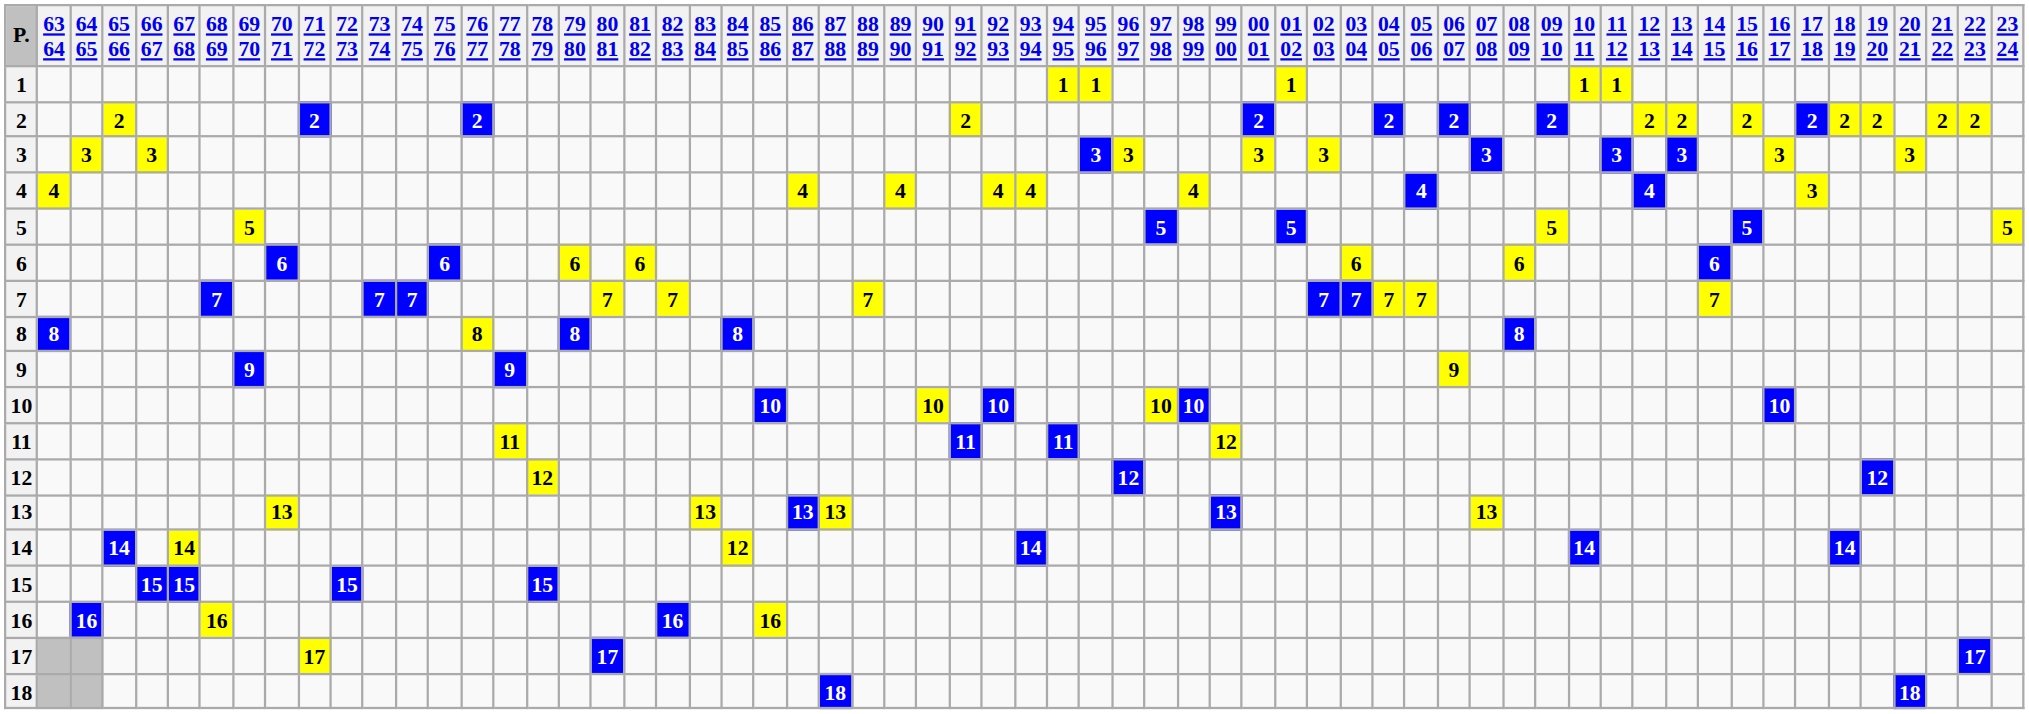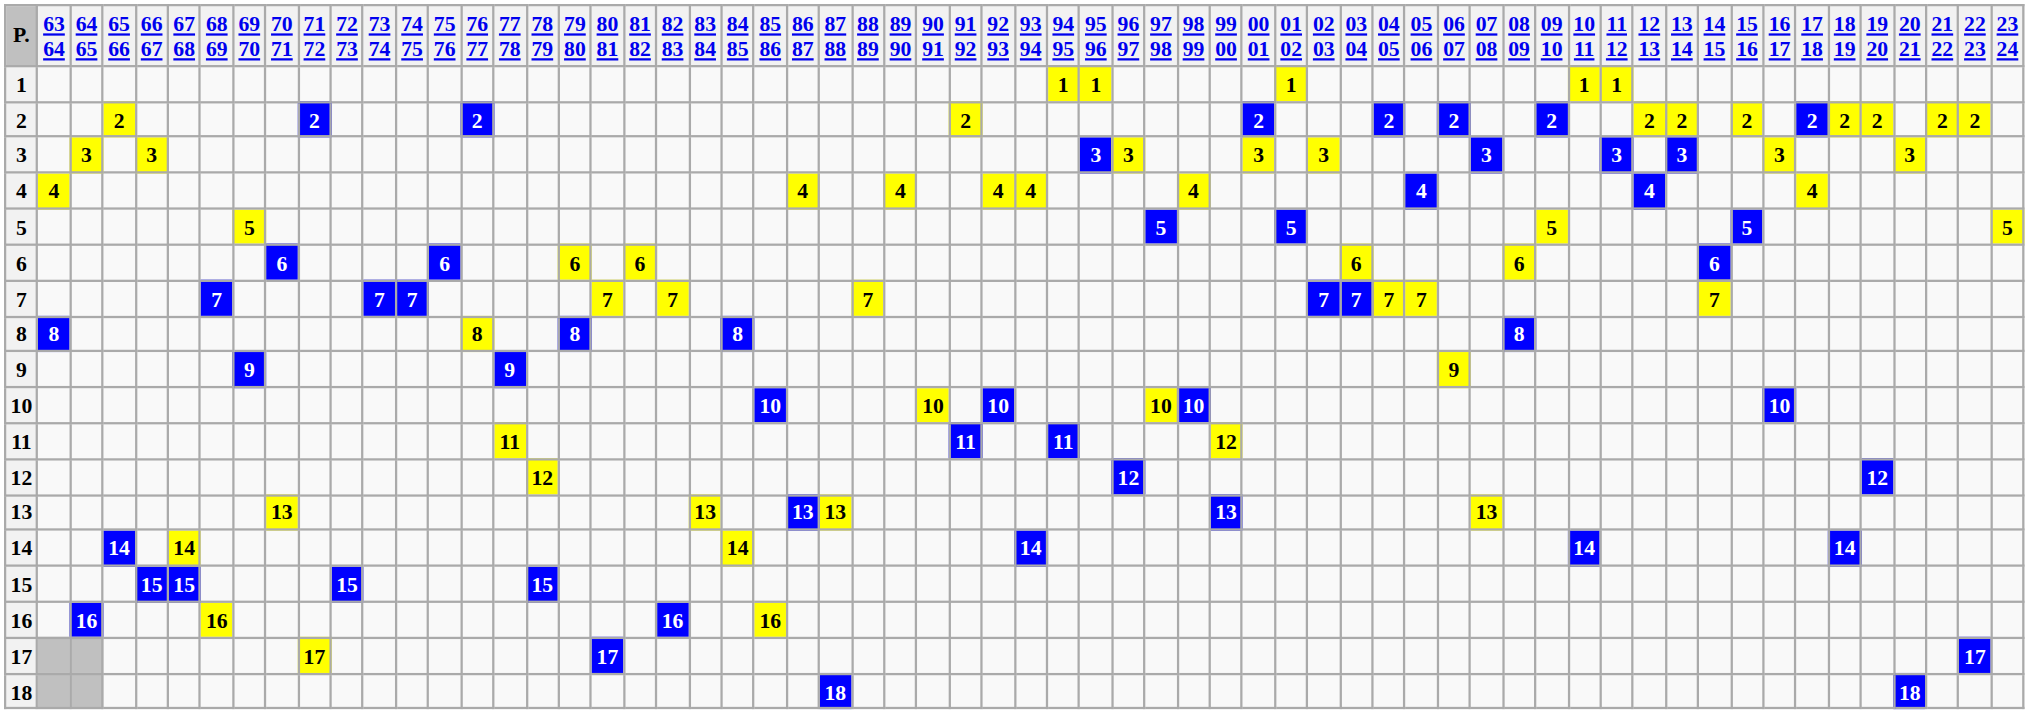(1812, 190) 3 -> (1812, 190) 4
(738, 548) 12 -> (738, 548) 14
